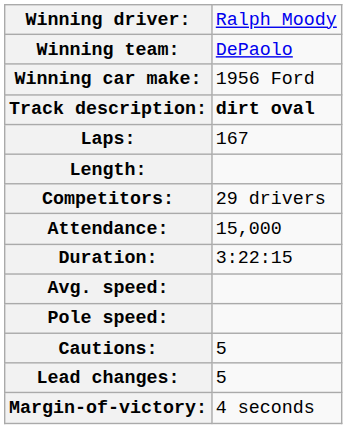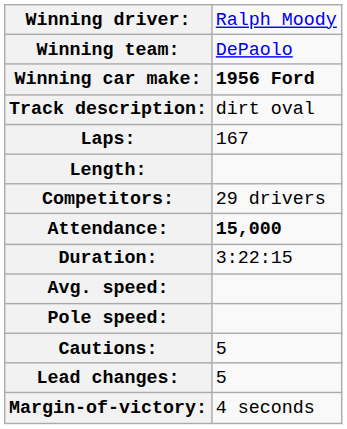(265, 79) normal -> (265, 79) bold
(265, 109) bold -> (265, 109) normal
(249, 229) normal -> (249, 229) bold
